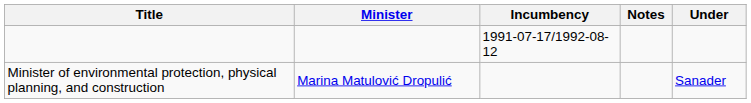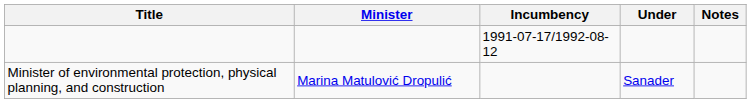columns swapped: (709, 15) <-> (646, 15)
